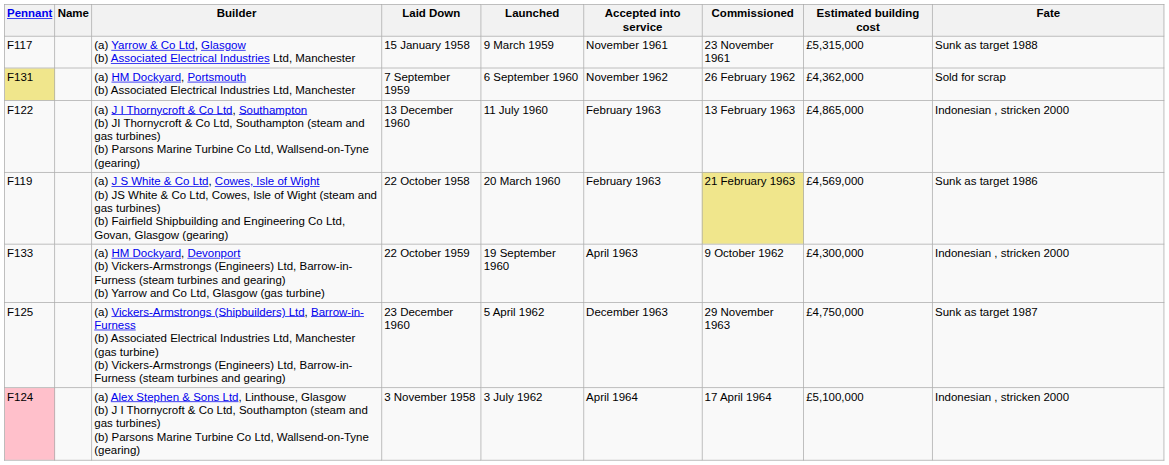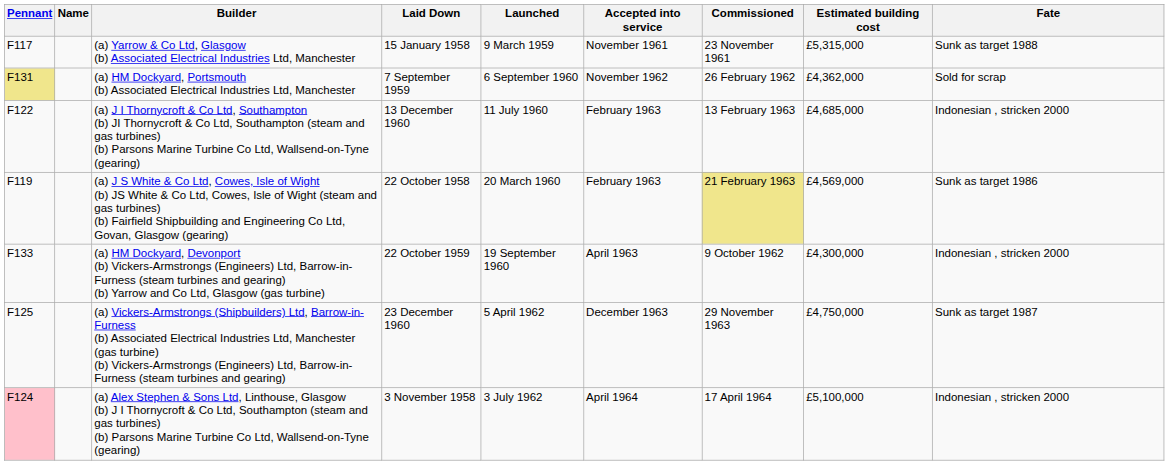(835, 109) £4,865,000 -> (835, 109) £4,685,000
